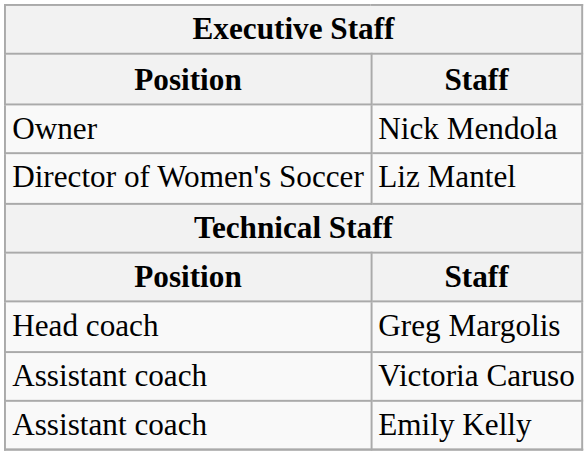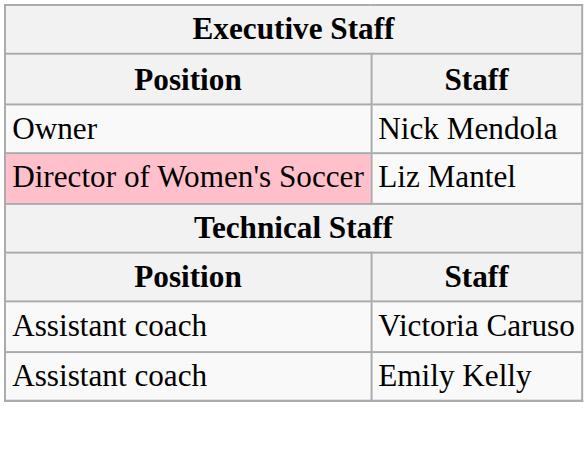(188, 177) no background -> (188, 177) pink background
- row: (469, 326)
